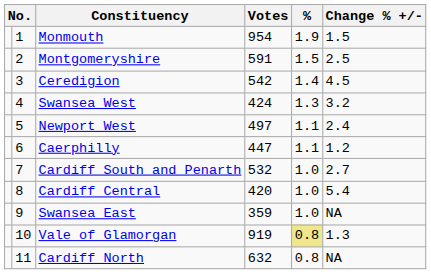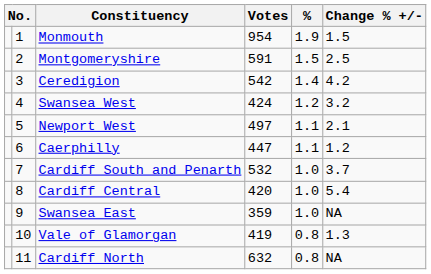(338, 82) 4.5 -> (338, 82) 4.2
(307, 104) 1.3 -> (307, 104) 1.2
(338, 126) 2.4 -> (338, 126) 2.1
(338, 170) 2.7 -> (338, 170) 3.7
(260, 236) 919 -> (260, 236) 419
(307, 236) khaki background -> (307, 236) no background
